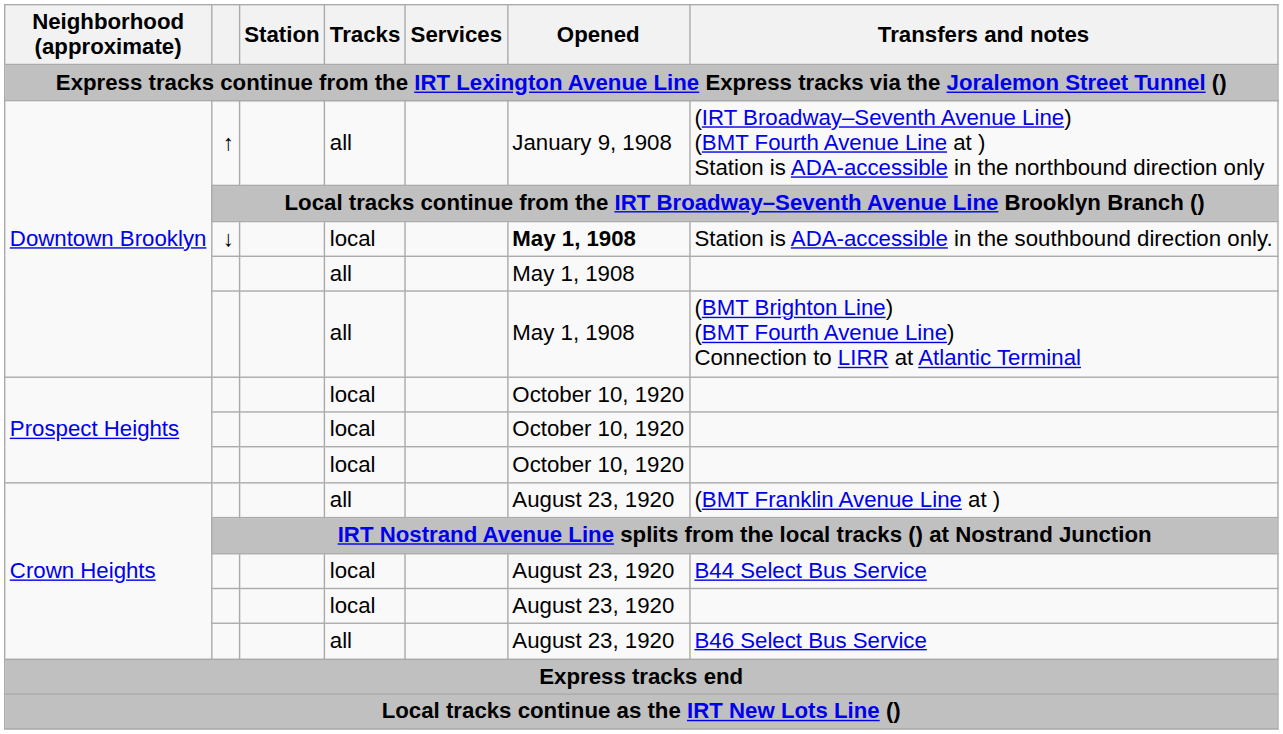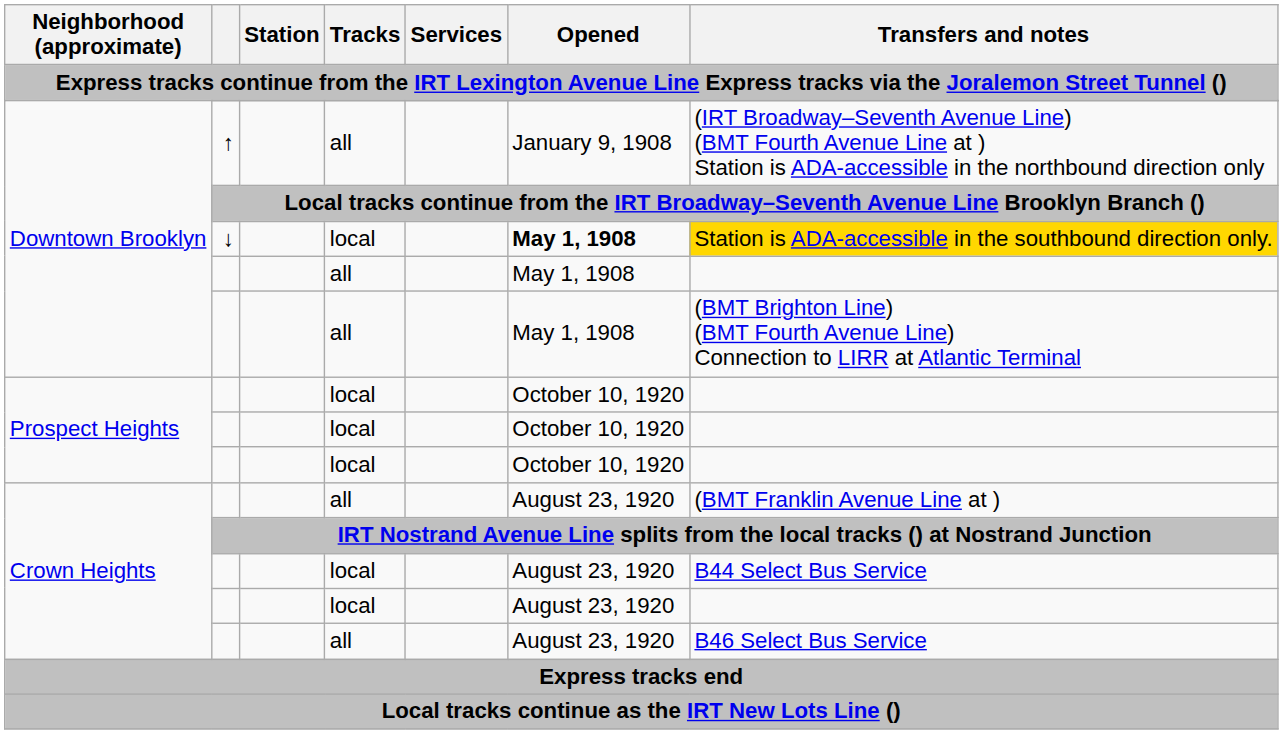(984, 238) no background -> (984, 238) gold background
